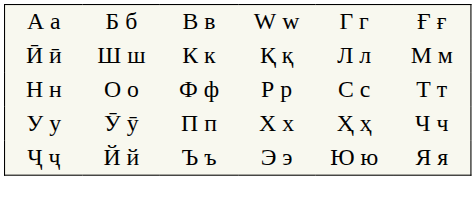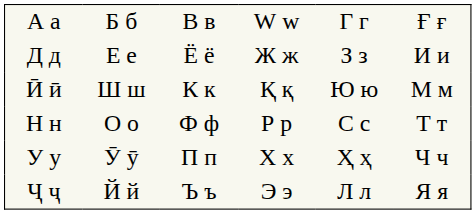+ row: (44, 55)
(354, 55) Л л -> (354, 89) Ю ю
(354, 157) Ю ю -> (354, 191) Л л
